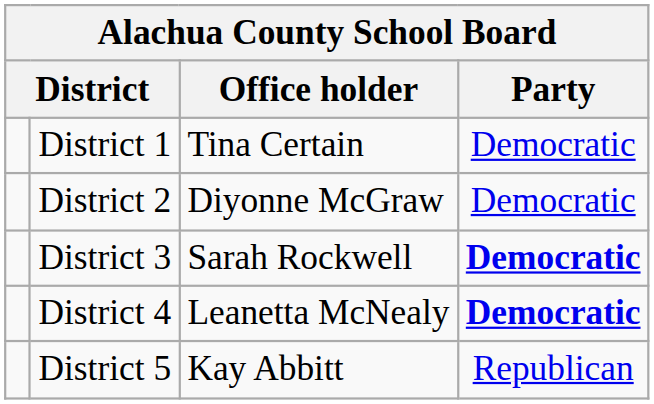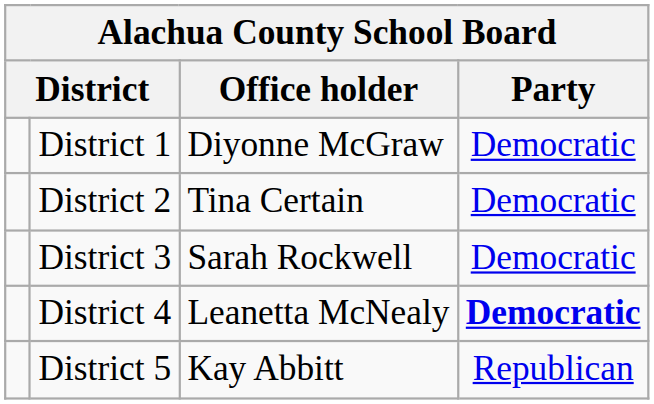(276, 144) Tina Certain -> (316, 144) Diyonne McGraw
(316, 200) Diyonne McGraw -> (276, 200) Tina Certain
(553, 256) bold -> (553, 256) normal
